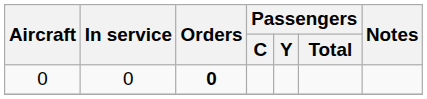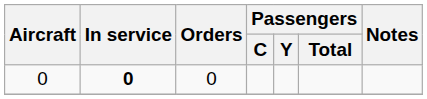(128, 79) normal -> (128, 79) bold
(212, 79) bold -> (212, 79) normal
